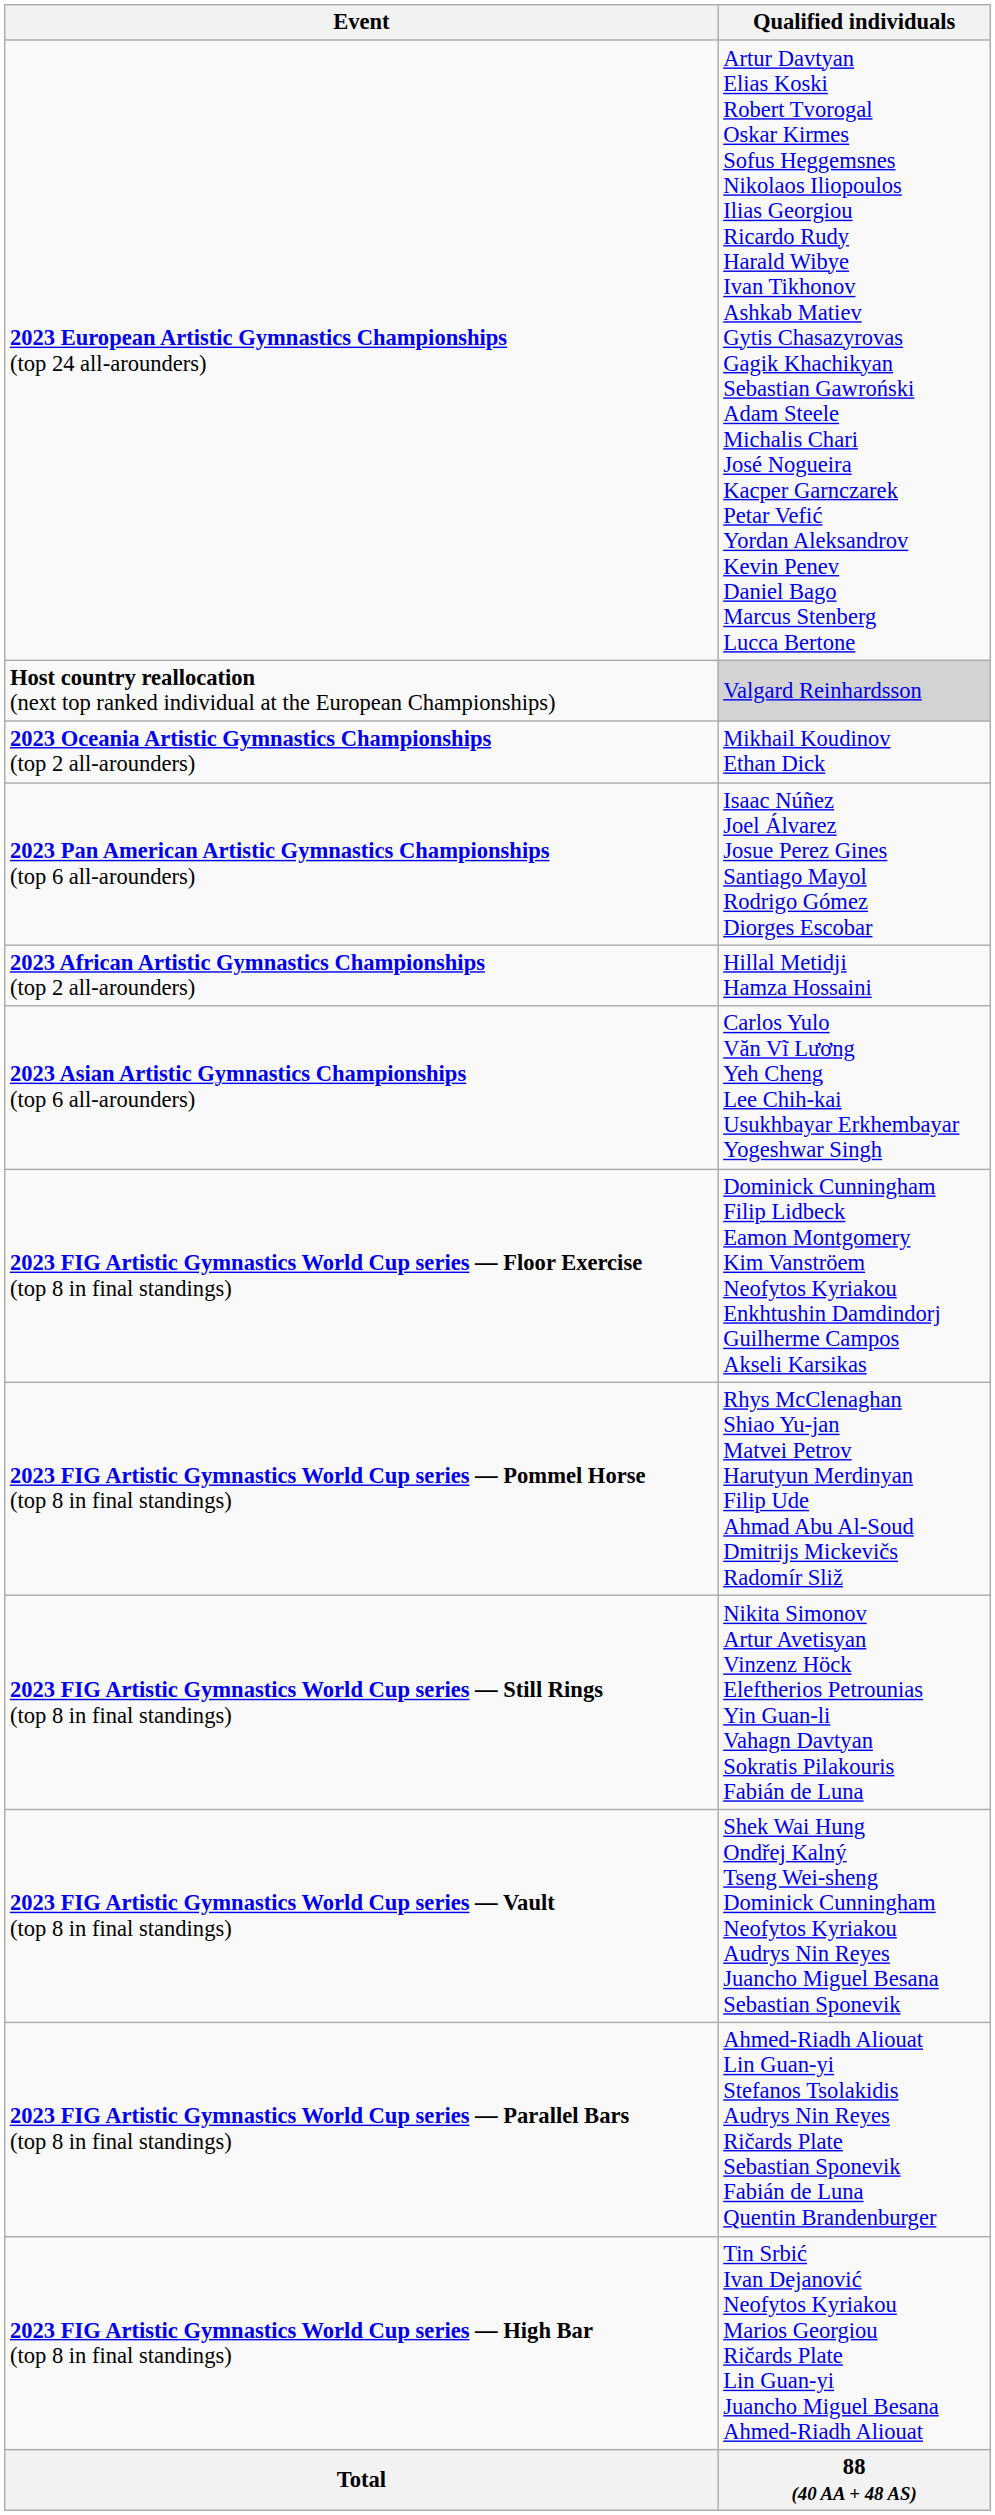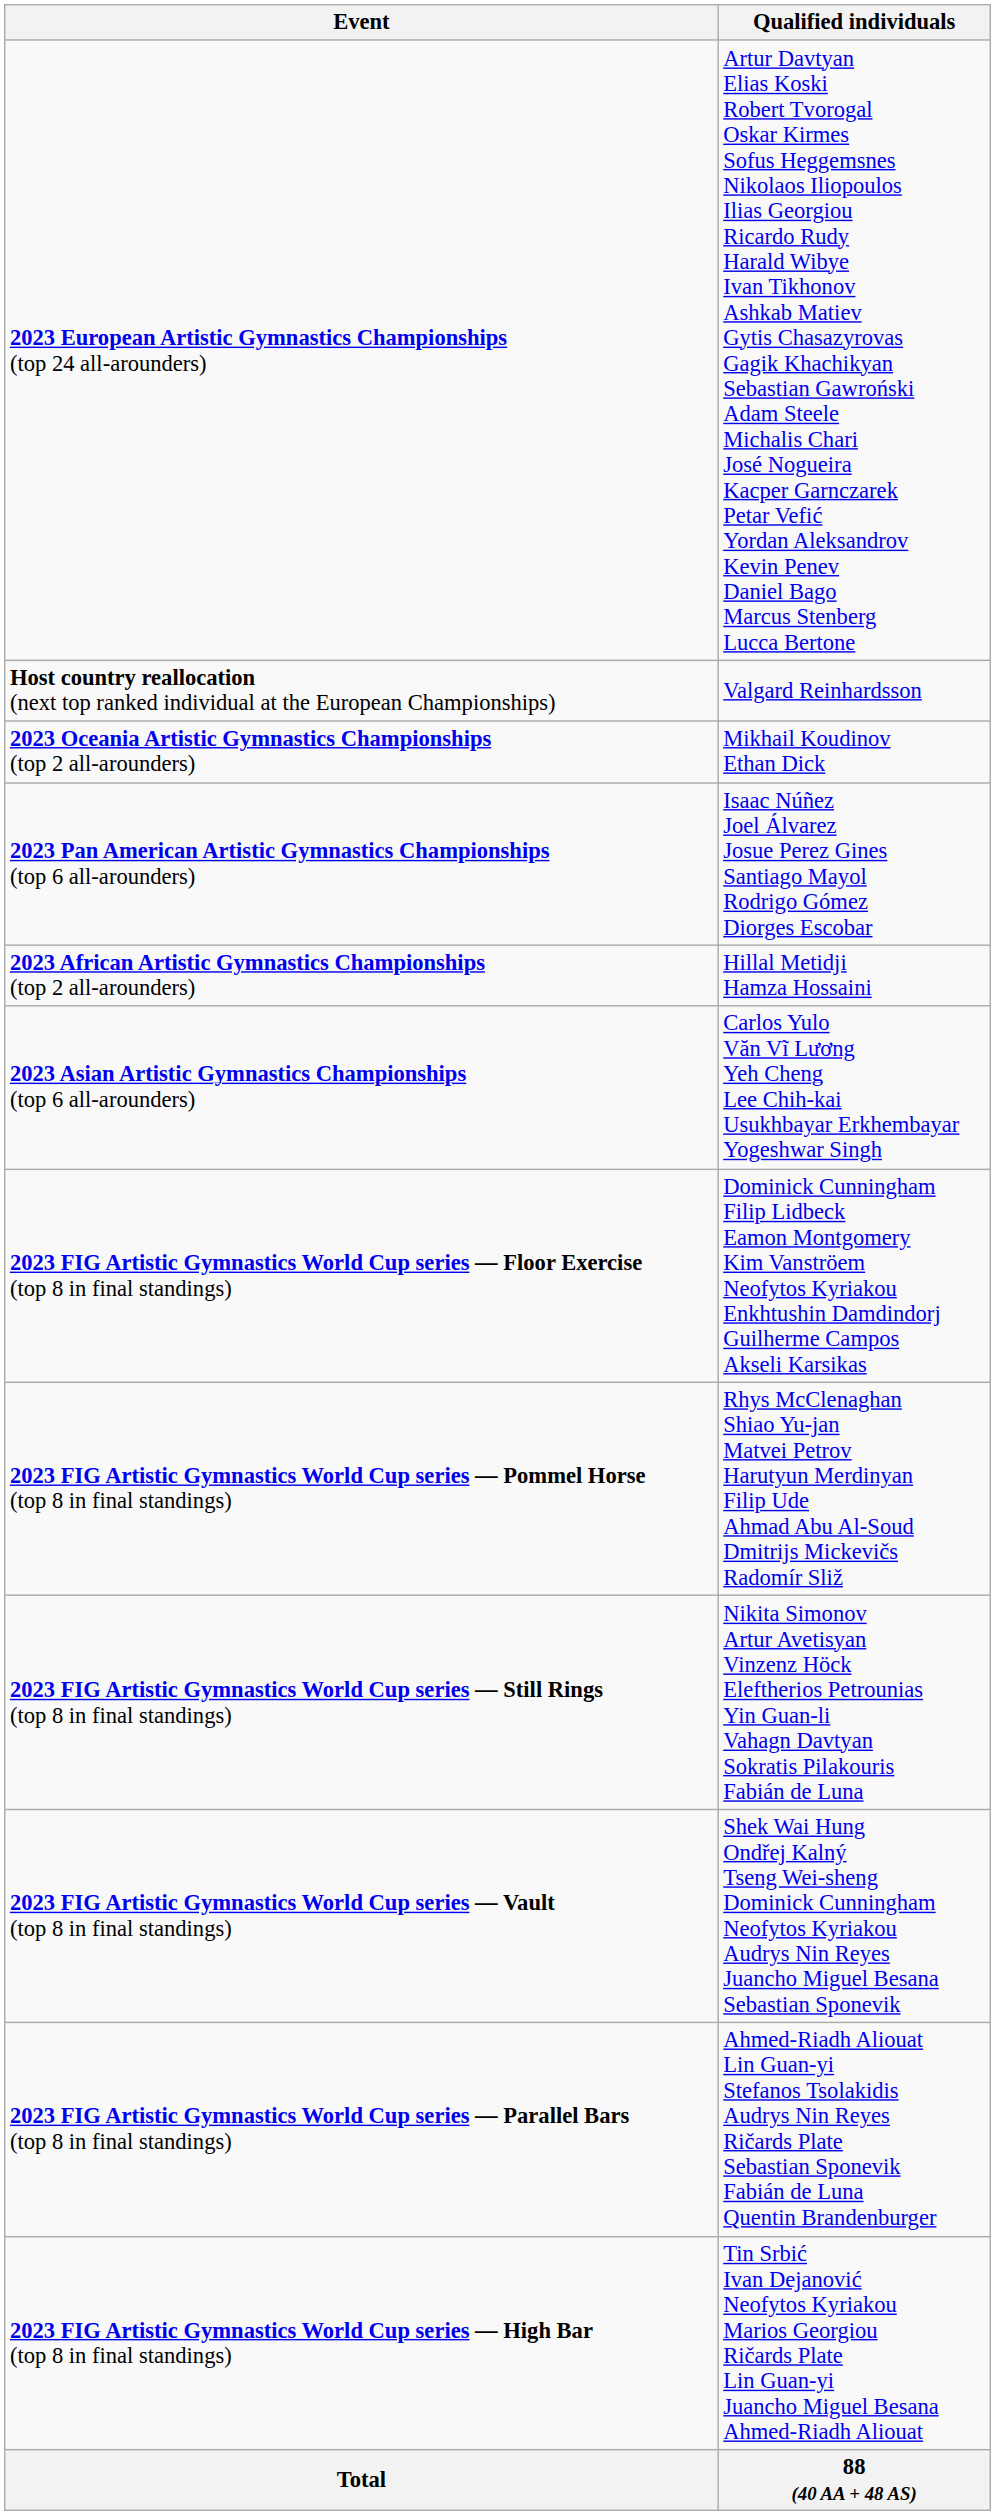(823, 690) lightgrey background -> (823, 690) no background
